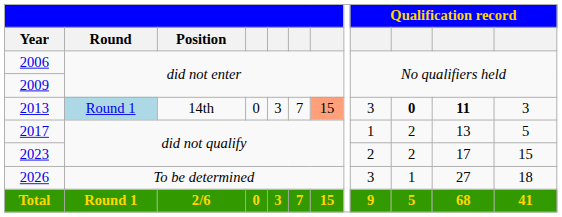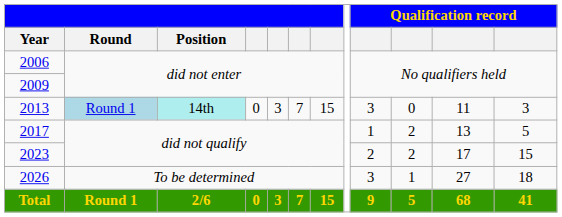(201, 108) no background -> (201, 108) paleturquoise background
(327, 108) lightsalmon background -> (327, 108) no background
(412, 108) bold -> (412, 108) normal
(463, 108) bold -> (463, 108) normal
